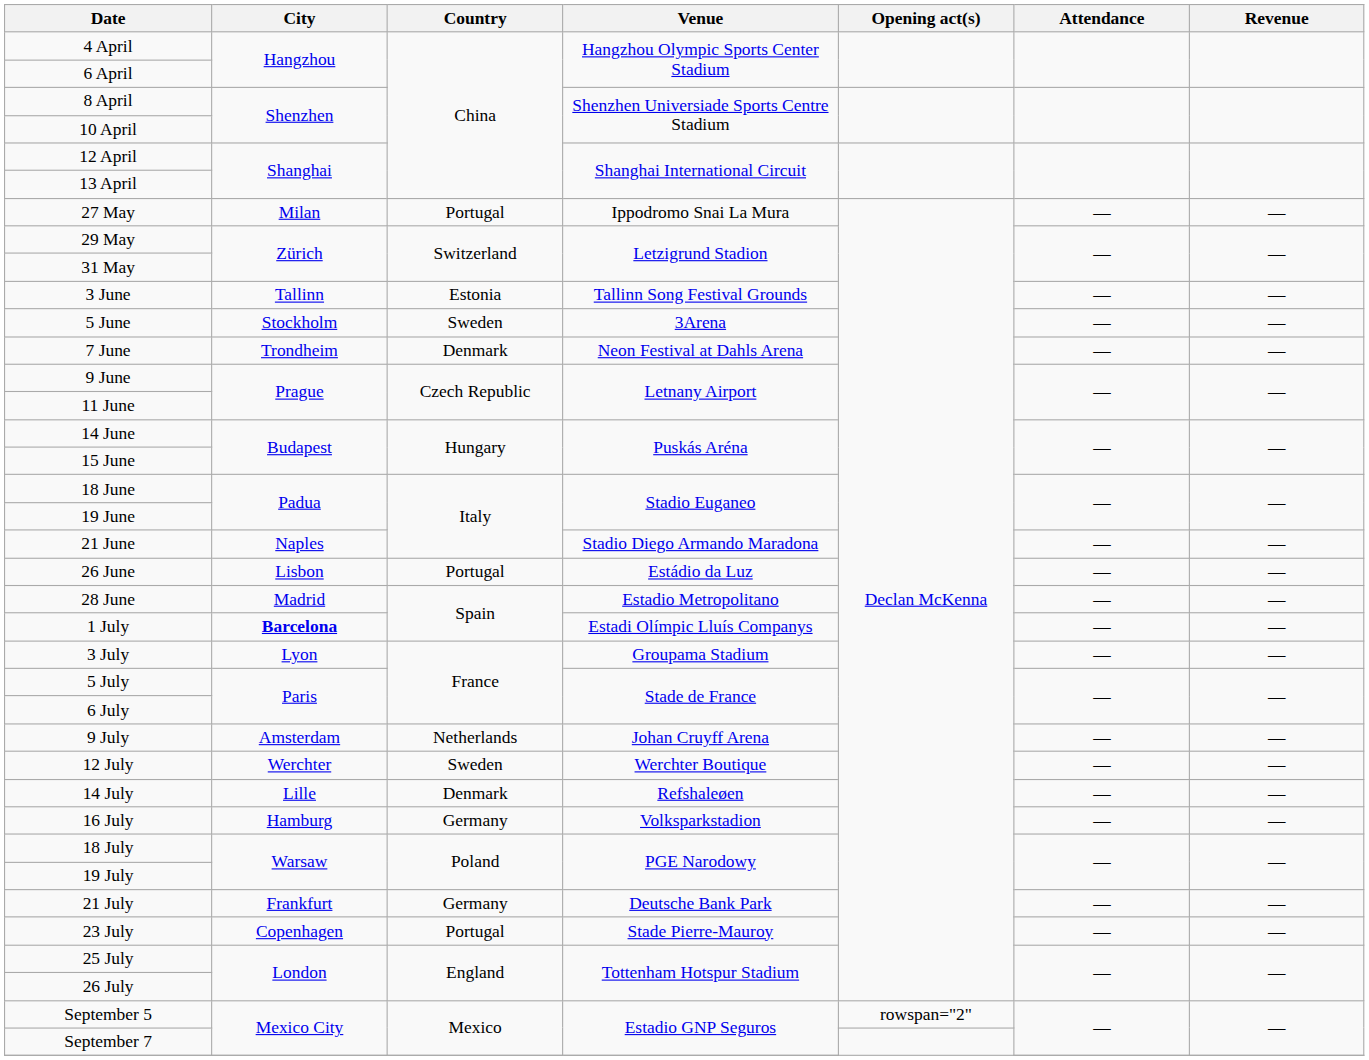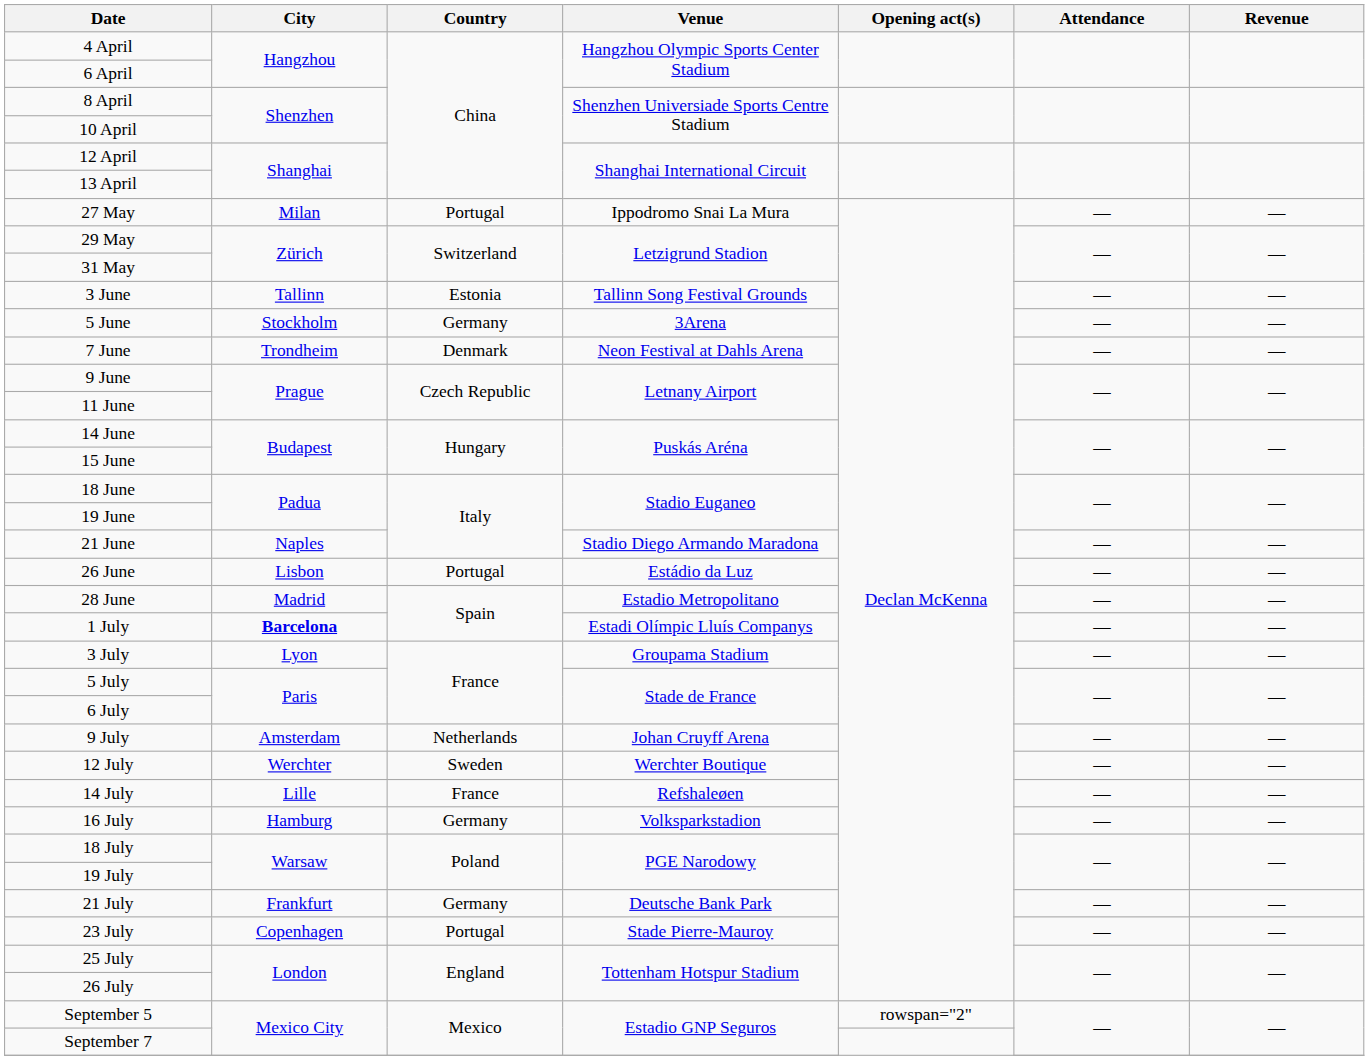(475, 322) Sweden -> (475, 322) Germany
(475, 792) Denmark -> (475, 792) France
